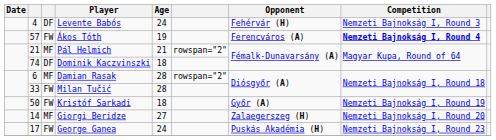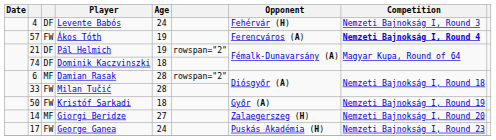(48, 51) MF -> (48, 51) DF
(162, 51) 21 -> (162, 51) 19
